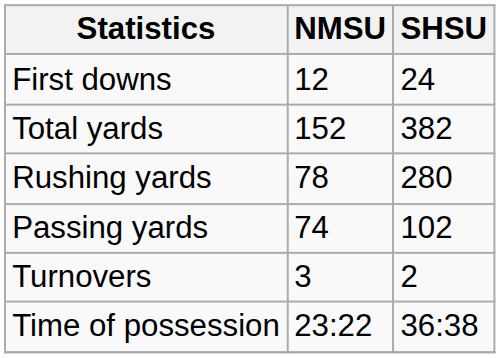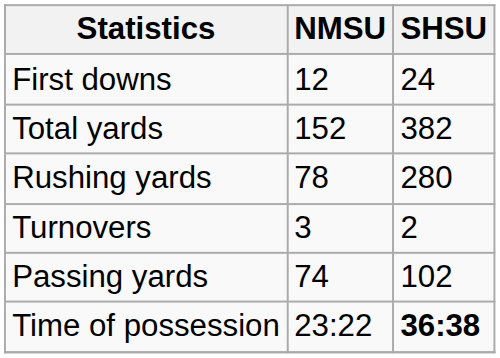rows swapped: (110, 227) <-> (82, 276)
(439, 326) normal -> (440, 326) bold
